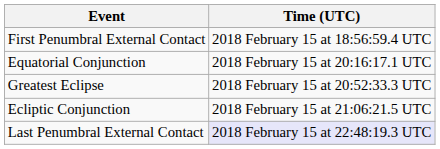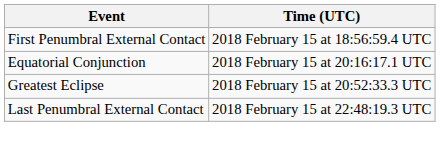- row: (69, 109)
(322, 132) lavender background -> (322, 109) no background
